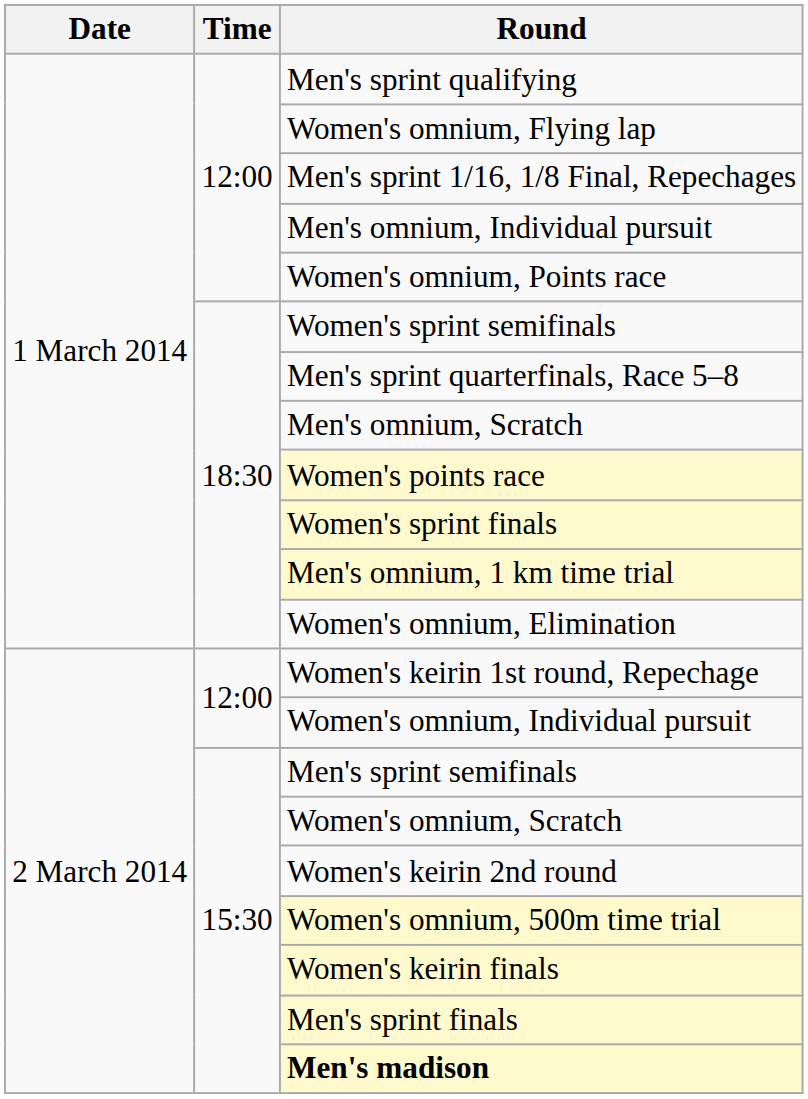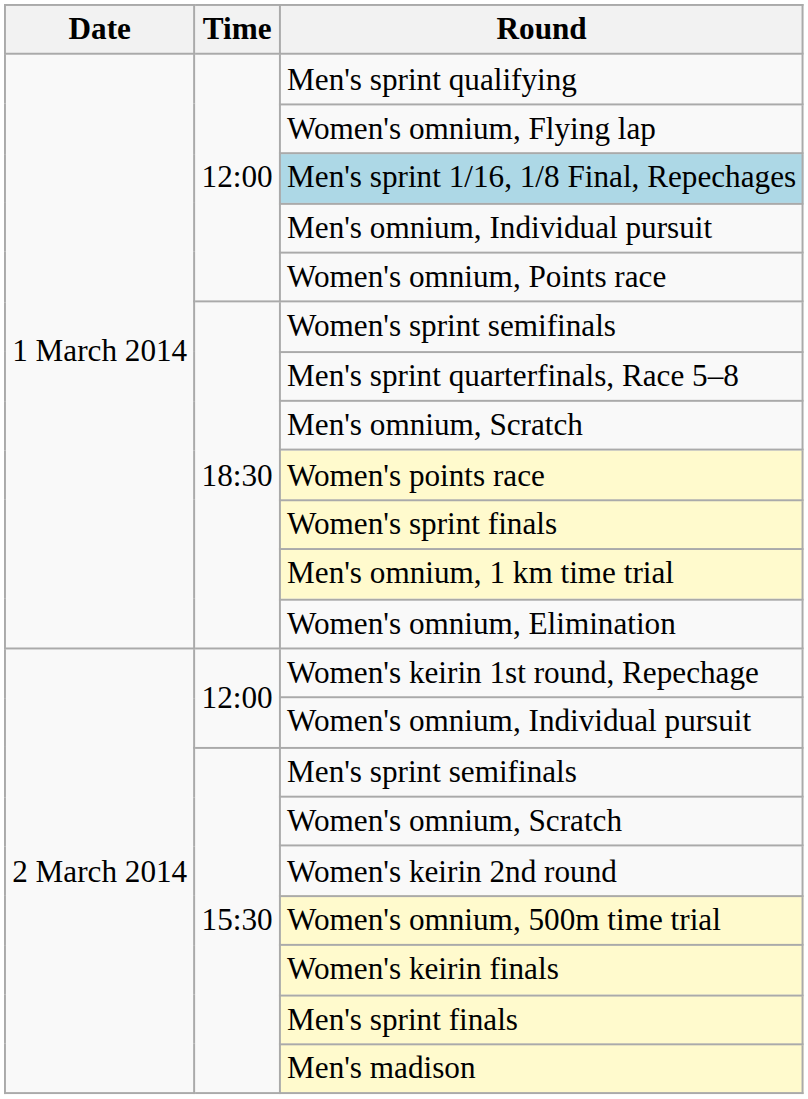(542, 177) no background -> (542, 177) lightblue background
(388, 1068) bold -> (381, 1068) normal
